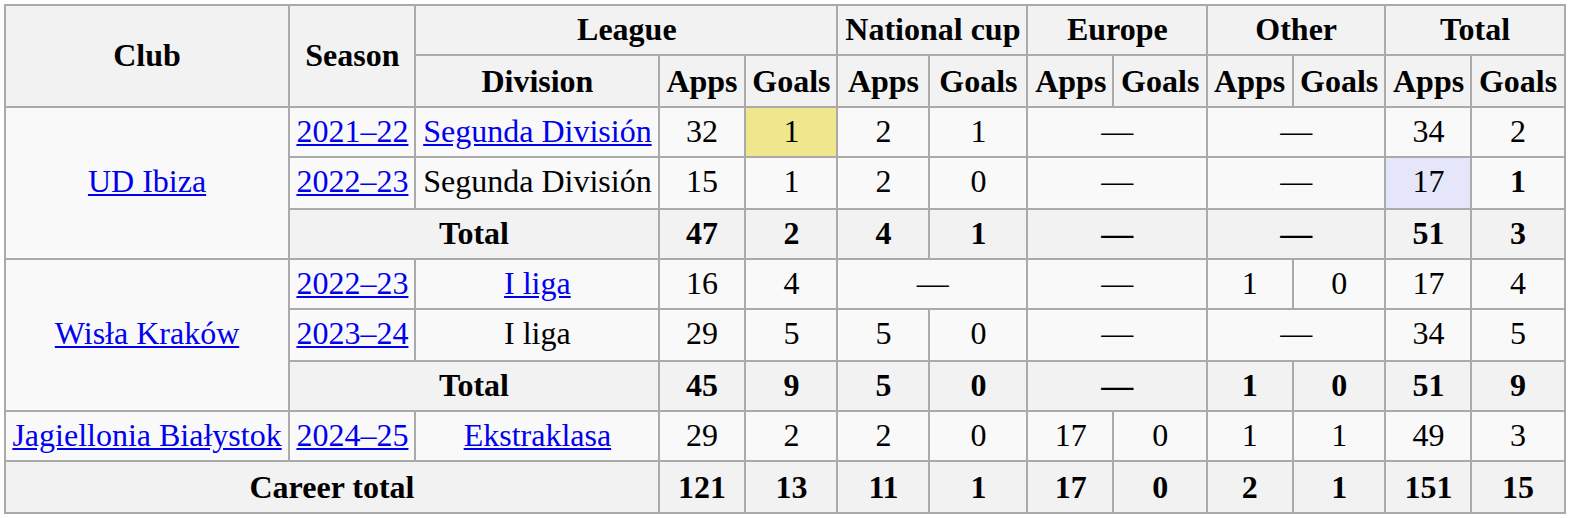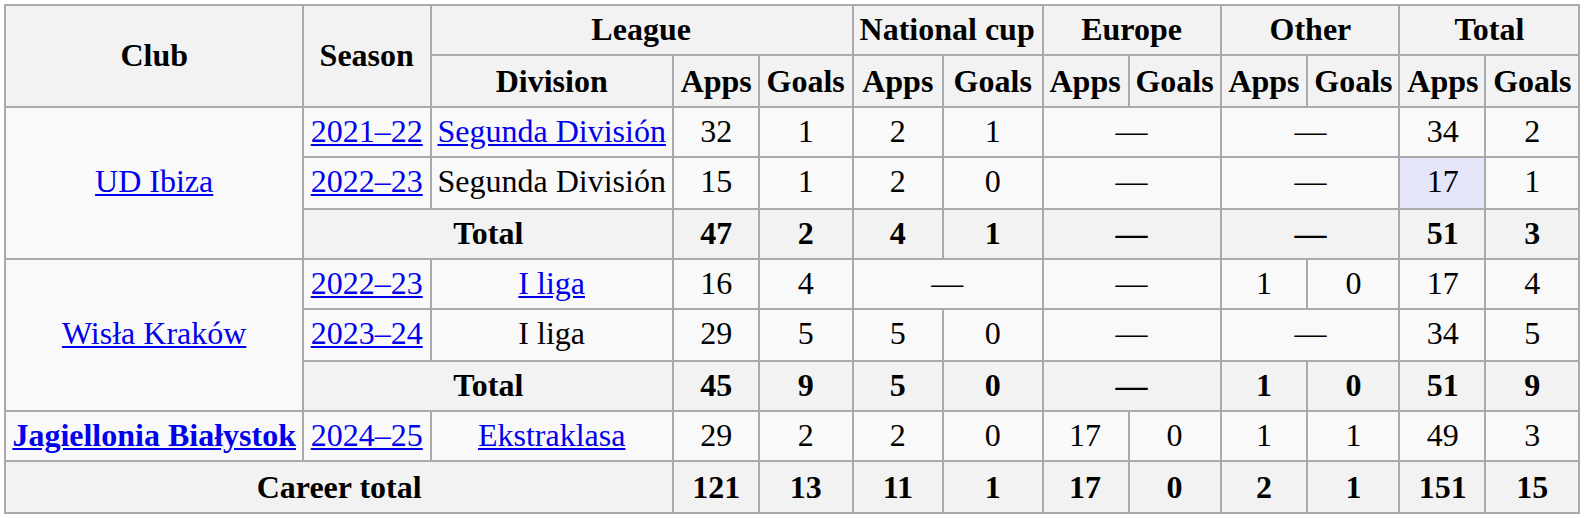(791, 131) khaki background -> (806, 131) no background
(1518, 182) bold -> (1532, 182) normal
(147, 435) normal -> (154, 435) bold
